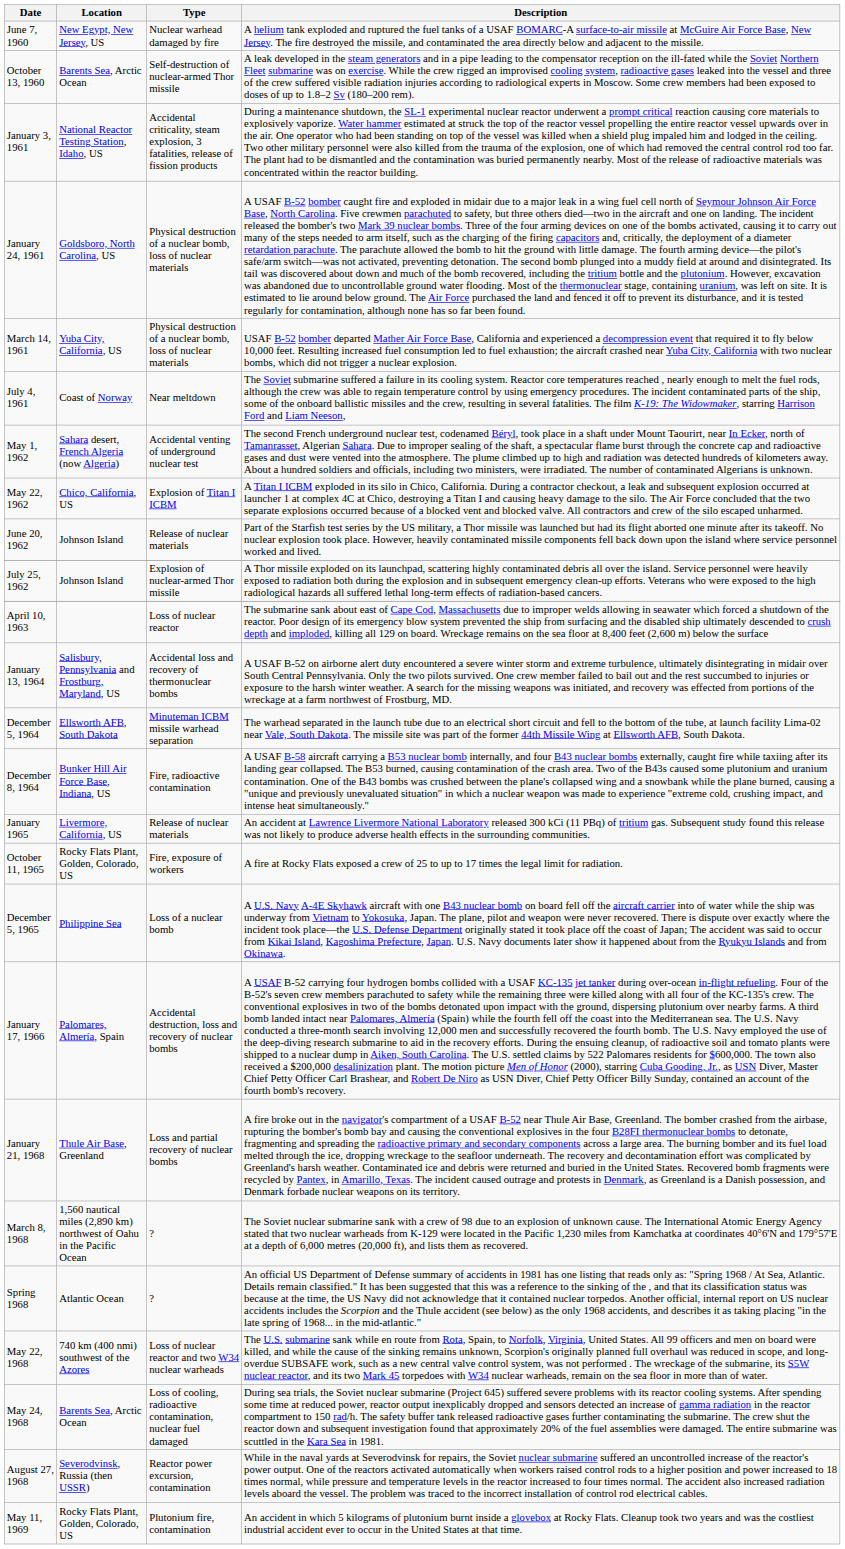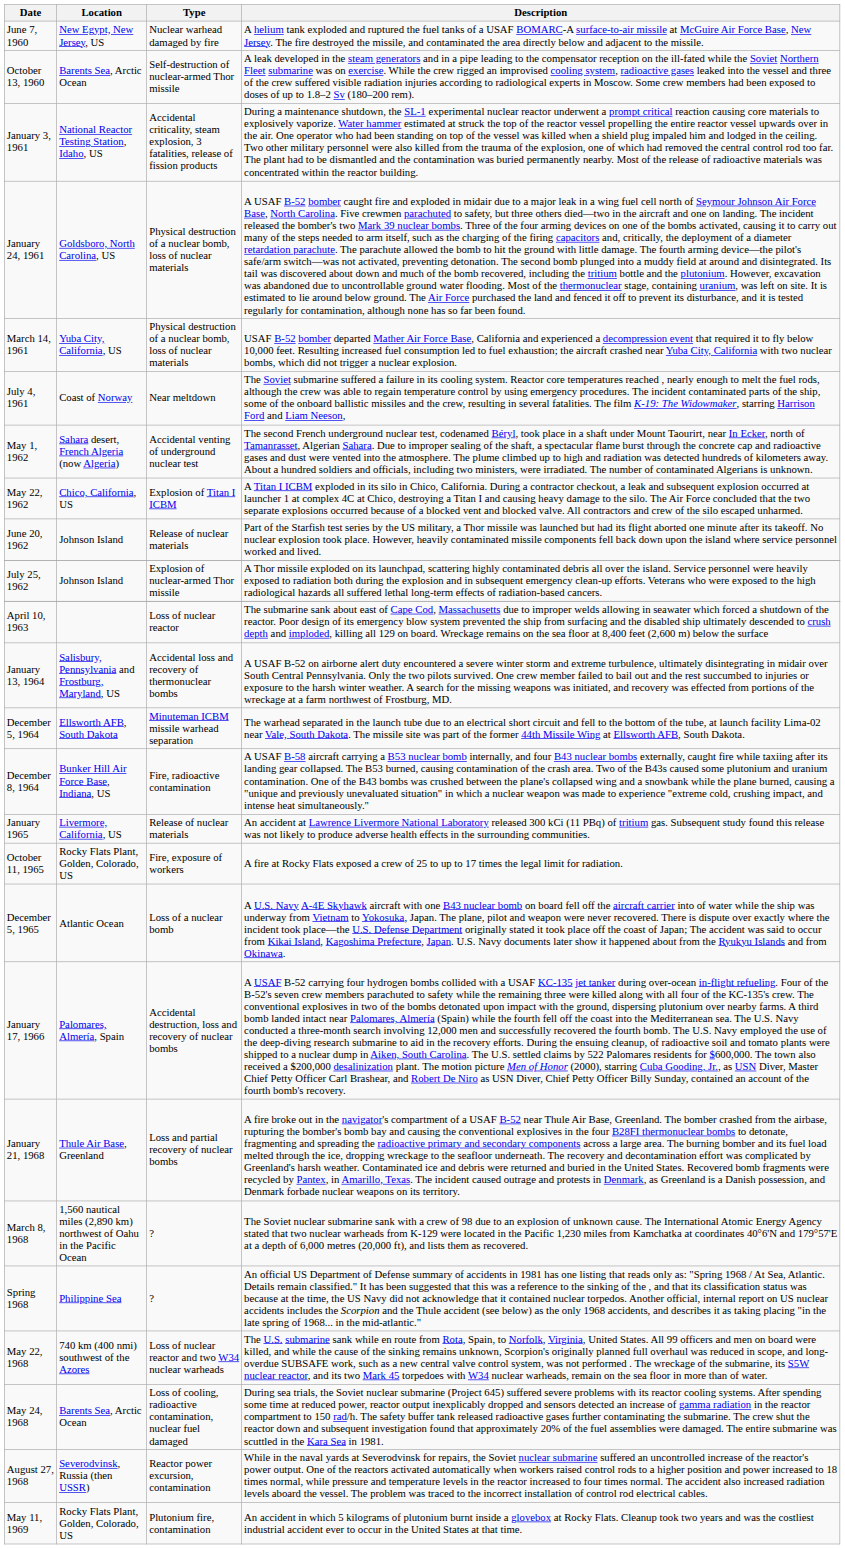(90, 923) Philippine Sea -> (91, 923) Atlantic Ocean
(91, 1298) Atlantic Ocean -> (90, 1298) Philippine Sea
